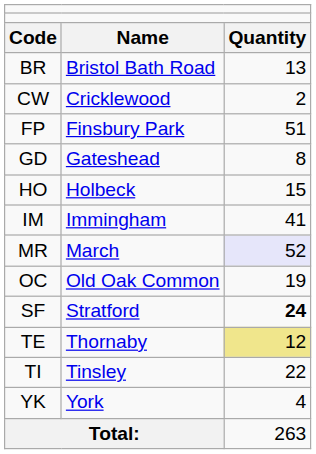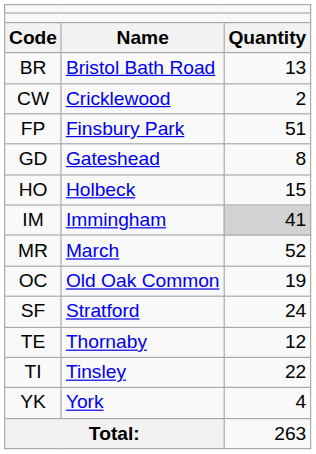(296, 220) no background -> (296, 220) lightgrey background
(296, 250) lavender background -> (296, 250) no background
(296, 311) bold -> (296, 311) normal
(296, 341) khaki background -> (296, 341) no background
